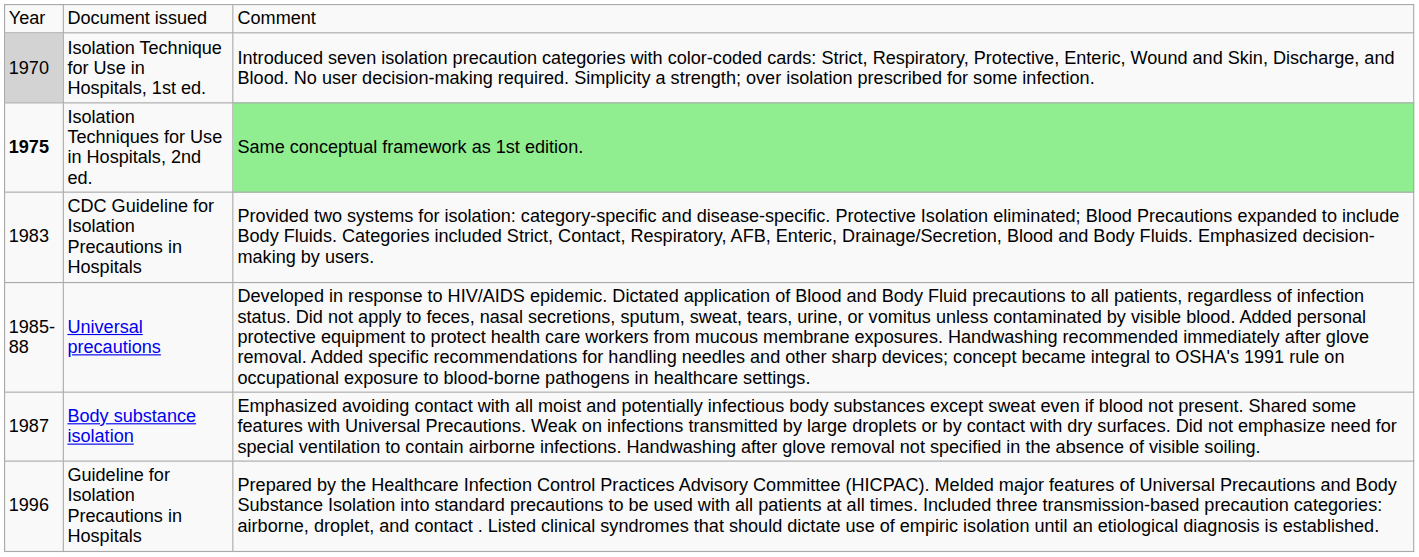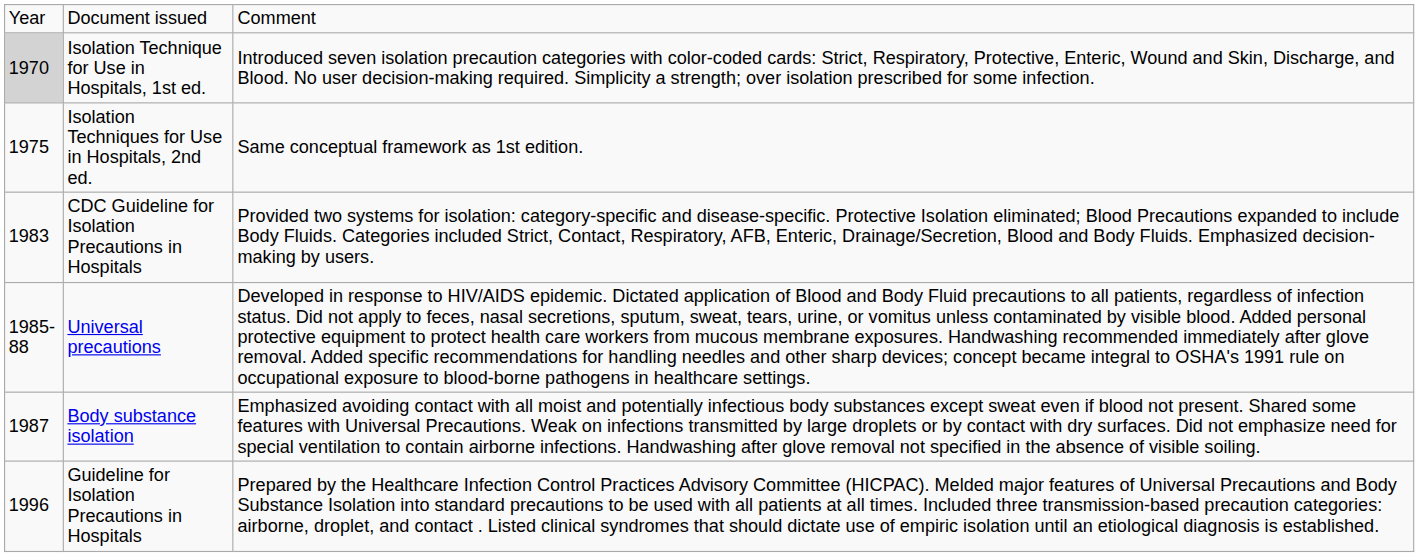(29, 147) bold -> (29, 147) normal
(410, 147) lightgreen background -> (410, 147) no background
